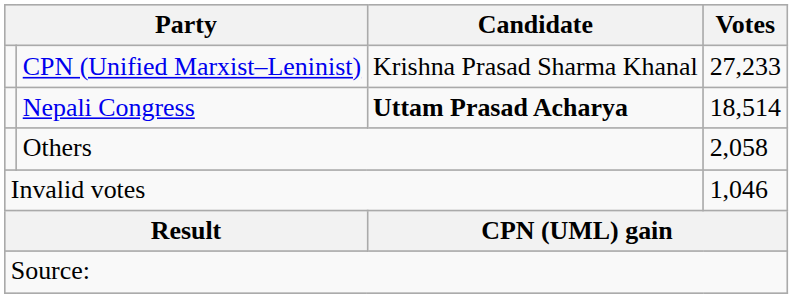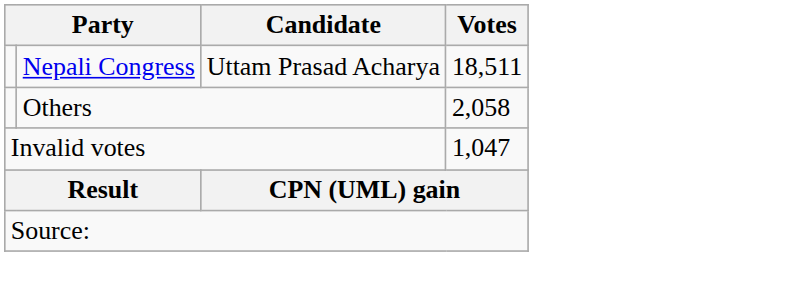- row: (192, 66)
(500, 107) bold -> (323, 66) normal
(745, 107) 18,514 -> (487, 66) 18,511
(739, 189) 1,046 -> (481, 148) 1,047
